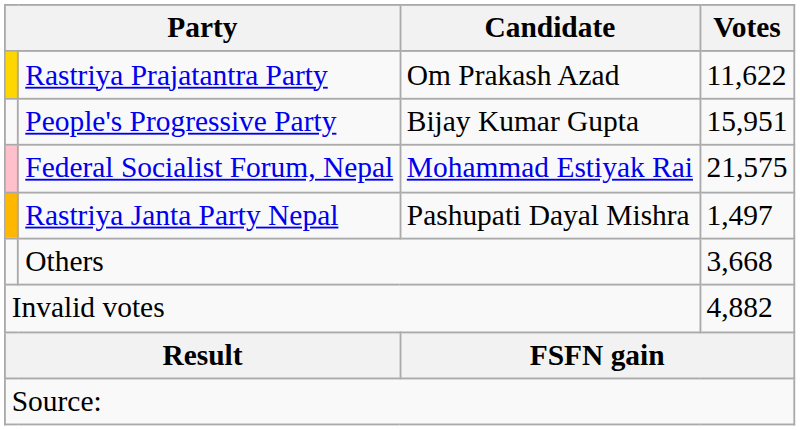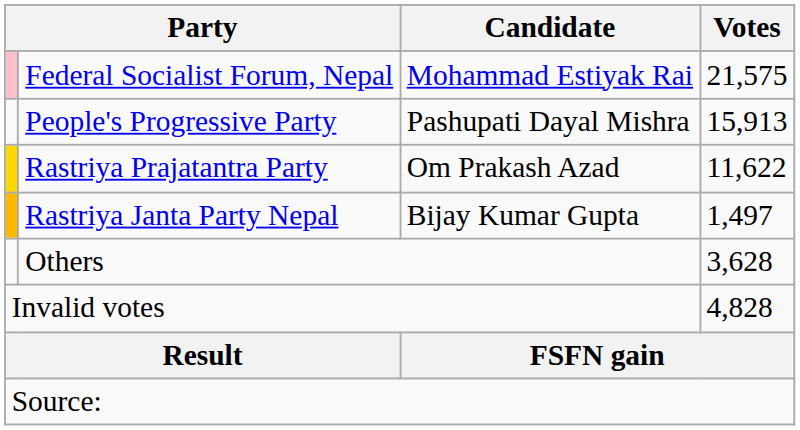rows swapped: (209, 167) <-> (177, 74)
(523, 121) Bijay Kumar Gupta -> (548, 121) Pashupati Dayal Mishra
(747, 121) 15,951 -> (747, 121) 15,913
(548, 214) Pashupati Dayal Mishra -> (523, 214) Bijay Kumar Gupta
(740, 261) 3,668 -> (740, 261) 3,628
(740, 307) 4,882 -> (740, 307) 4,828
